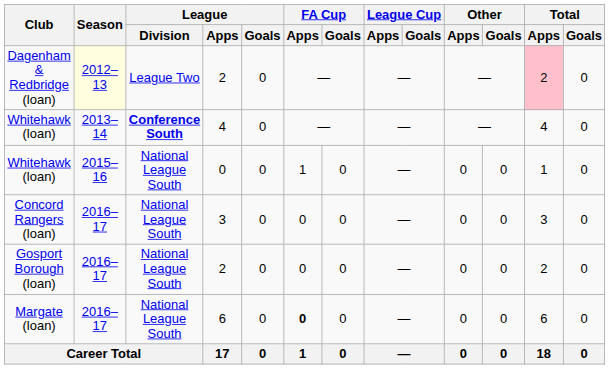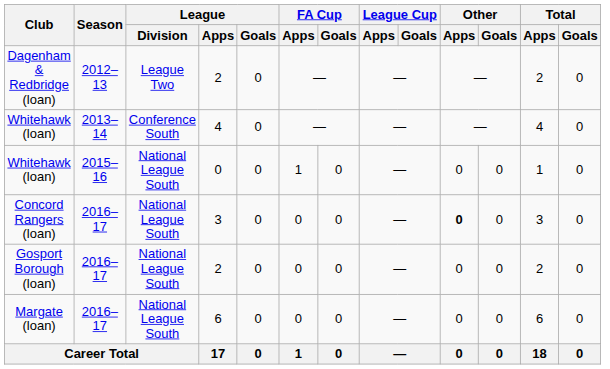(100, 77) lightyellow background -> (100, 77) no background
(544, 77) pink background -> (539, 77) no background
(165, 127) bold -> (162, 127) normal
(463, 219) normal -> (459, 219) bold
(303, 319) bold -> (298, 319) normal
